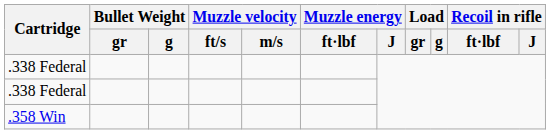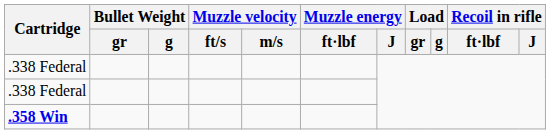(37, 116) normal -> (38, 116) bold
